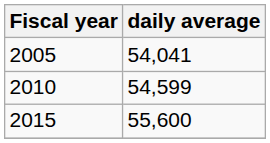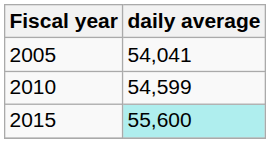(160, 120) no background -> (160, 120) paleturquoise background
